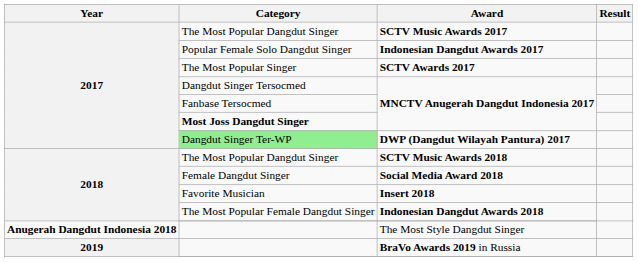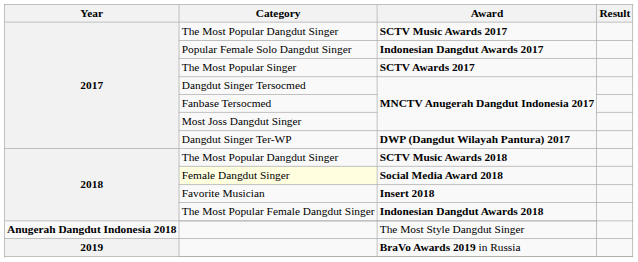(245, 121) bold -> (242, 121) normal
(237, 139) lightgreen background -> (237, 139) no background
(236, 175) no background -> (236, 175) lightyellow background
